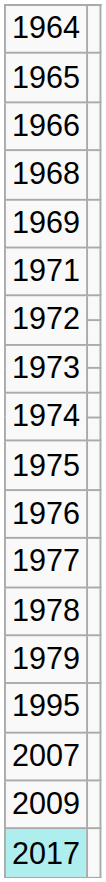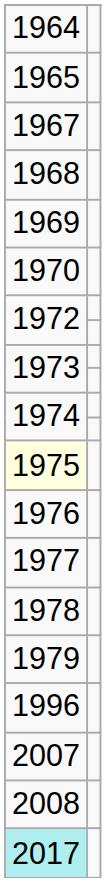(46, 125) 1966 -> (46, 125) 1967
(46, 271) 1971 -> (46, 271) 1970
(46, 464) no background -> (46, 464) lightyellow background
(46, 707) 1995 -> (46, 707) 1996
(46, 804) 2009 -> (46, 804) 2008
